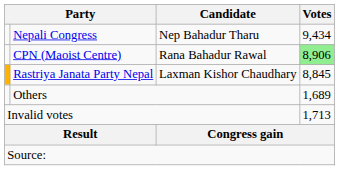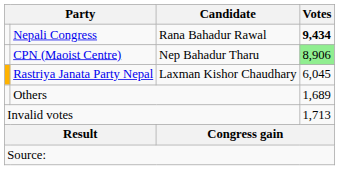(209, 34) Nep Bahadur Tharu -> (213, 34) Rana Bahadur Rawal
(317, 34) normal -> (317, 34) bold
(213, 54) Rana Bahadur Rawal -> (209, 54) Nep Bahadur Tharu
(317, 74) 8,845 -> (317, 74) 6,045
